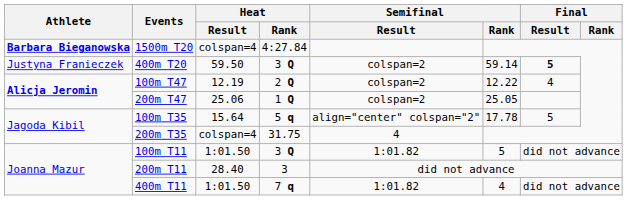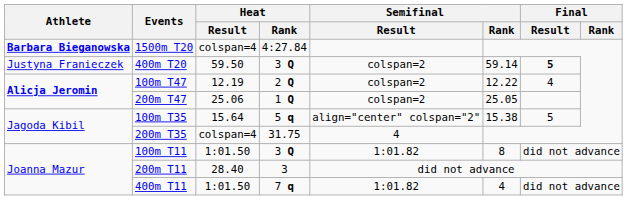(502, 118) 17.78 -> (502, 118) 15.38
(502, 152) 5 -> (502, 152) 8
